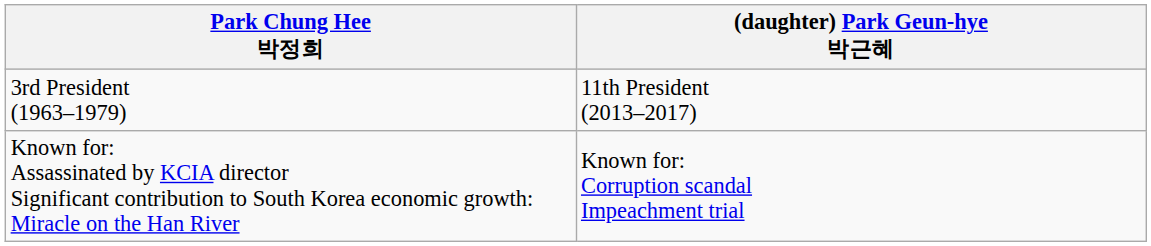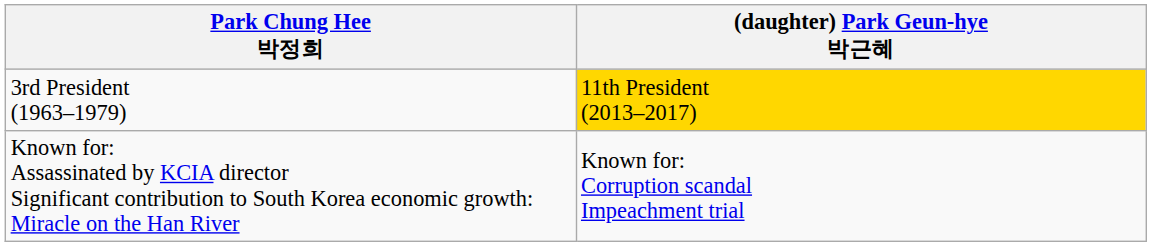(645, 99) no background -> (645, 99) gold background
